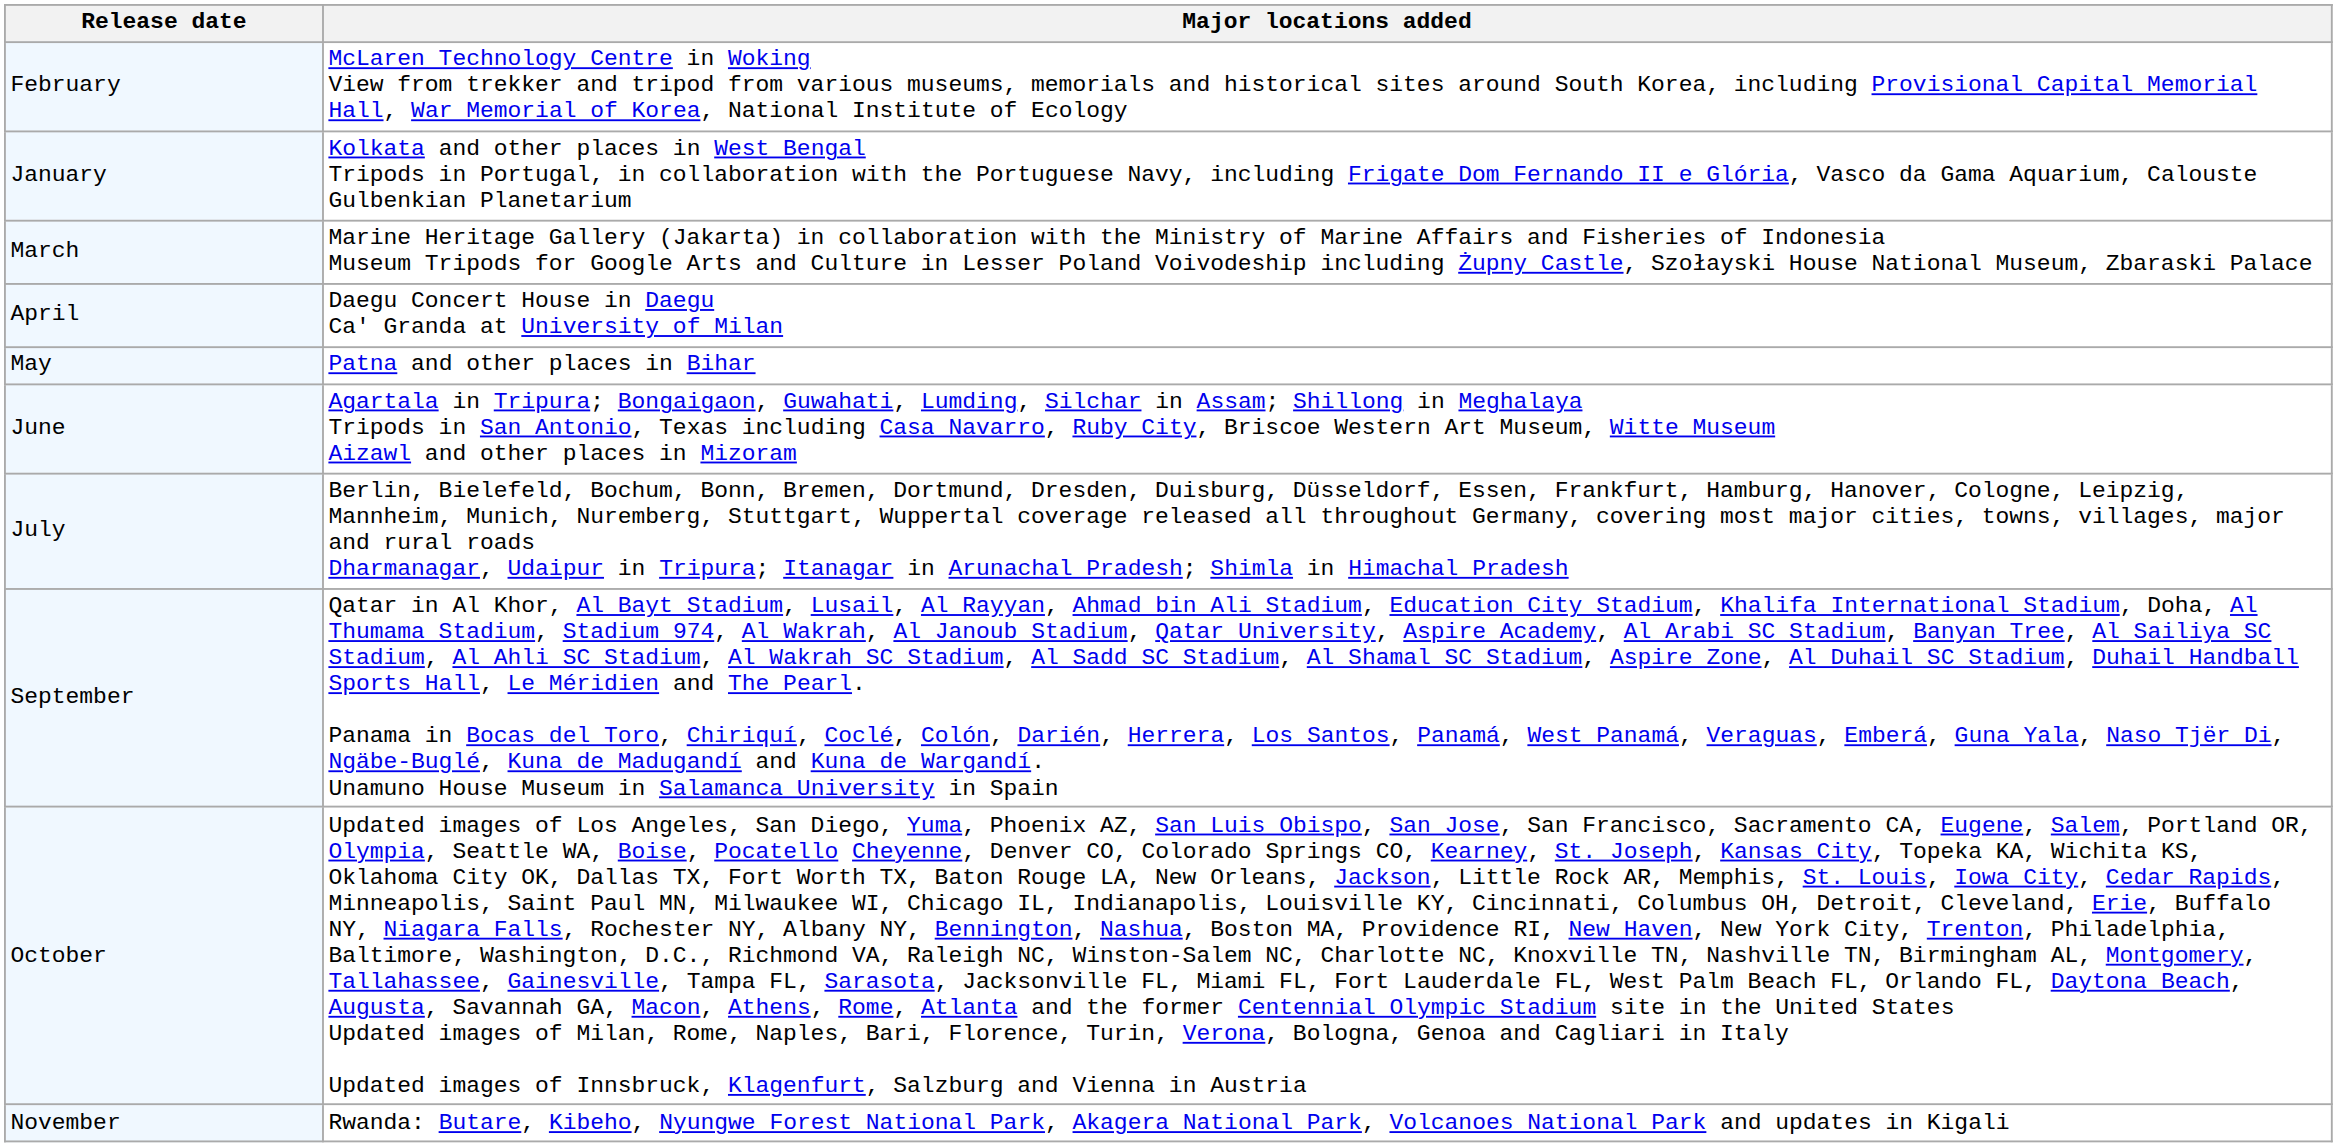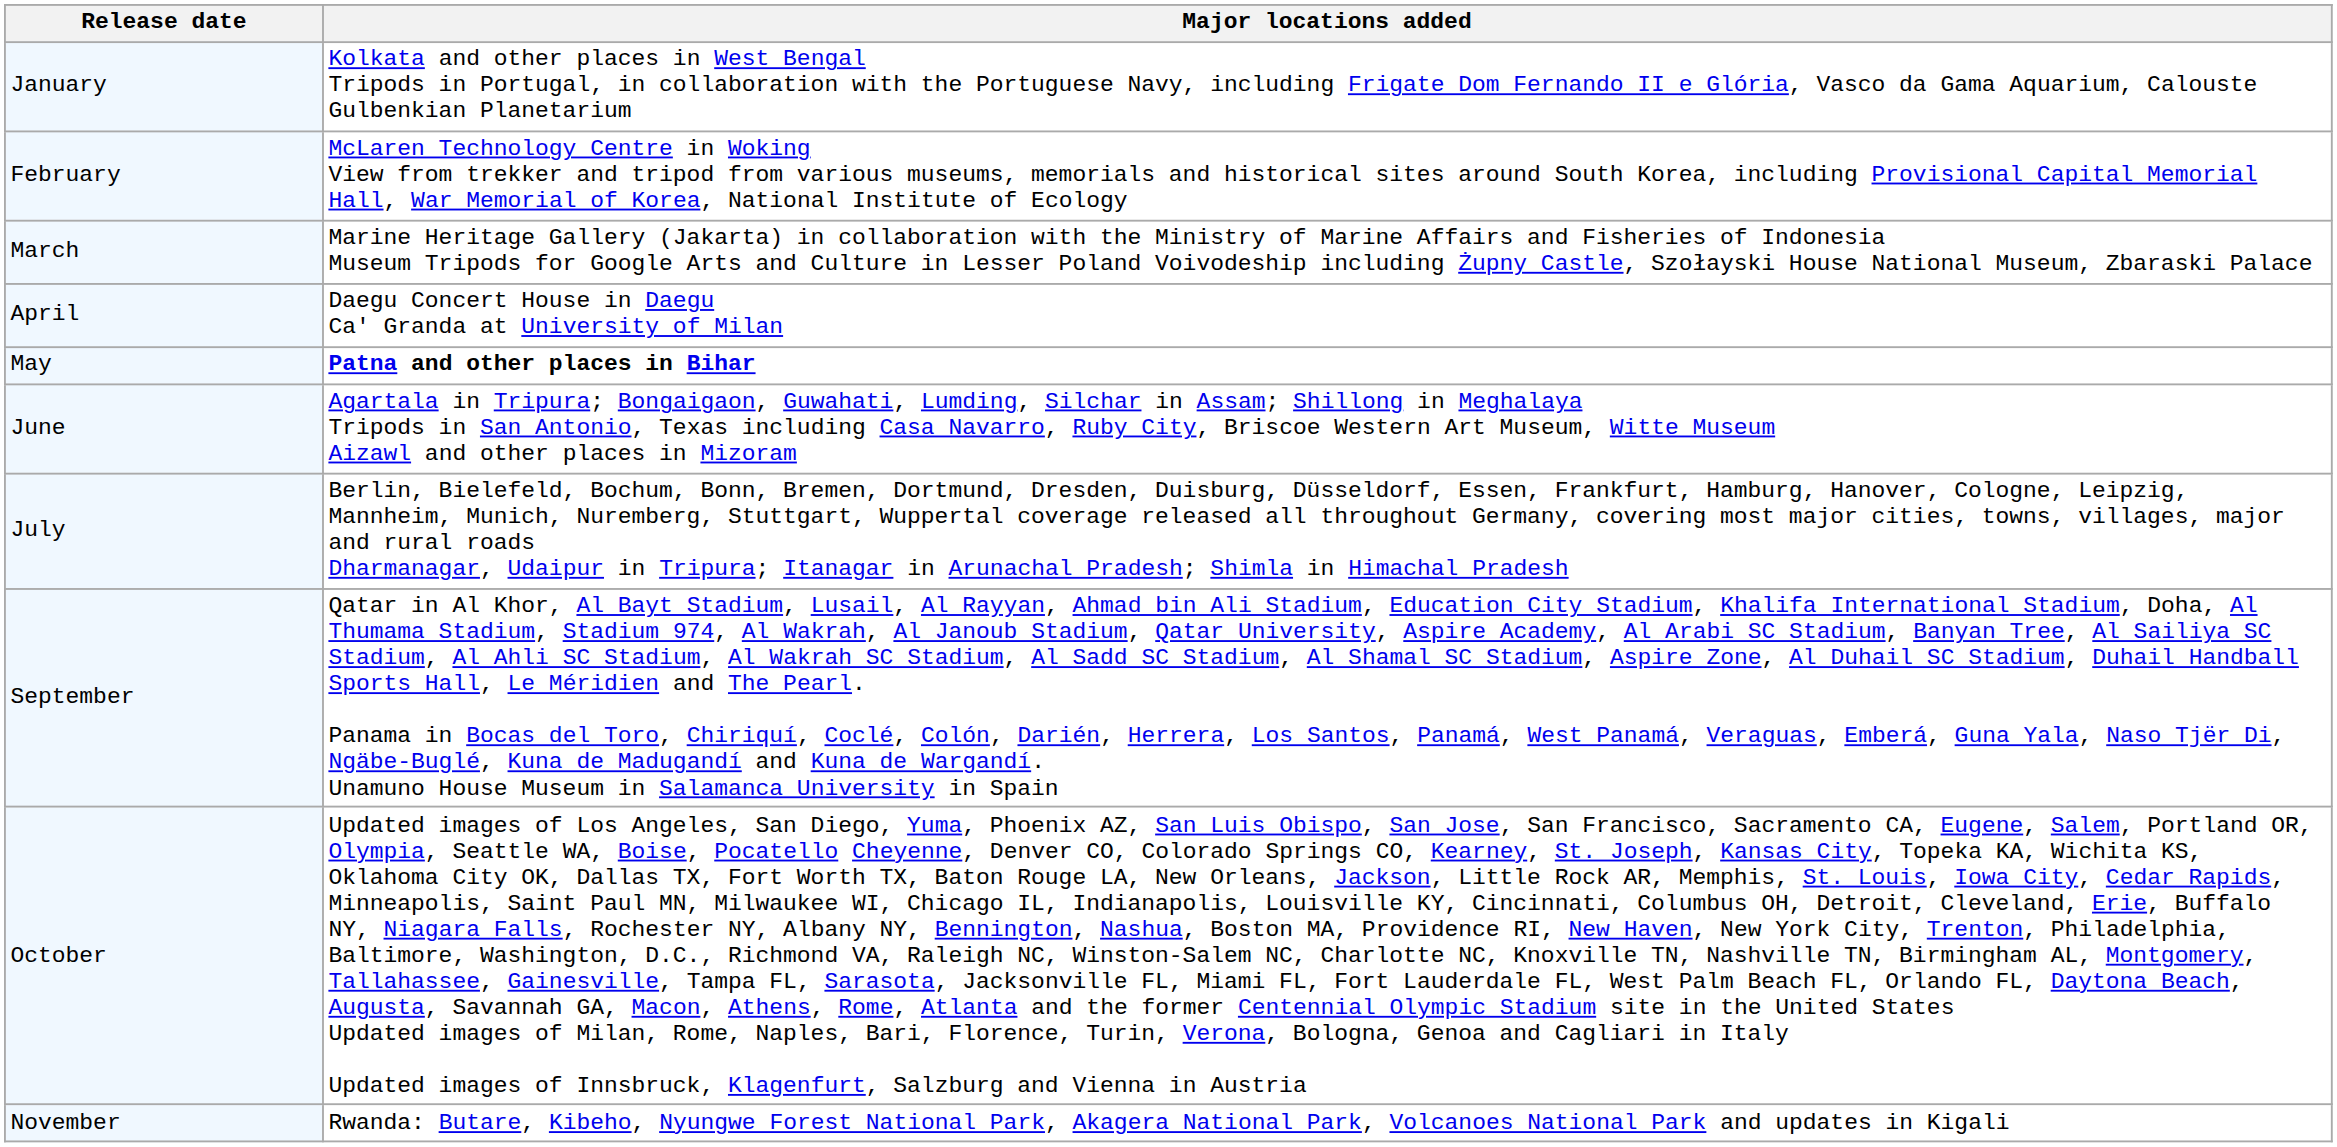rows swapped: (59, 176) <-> (66, 87)
(542, 365) normal -> (542, 365) bold
